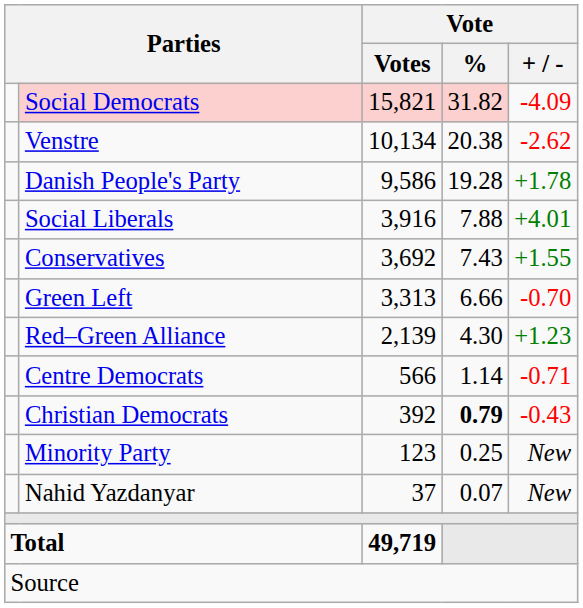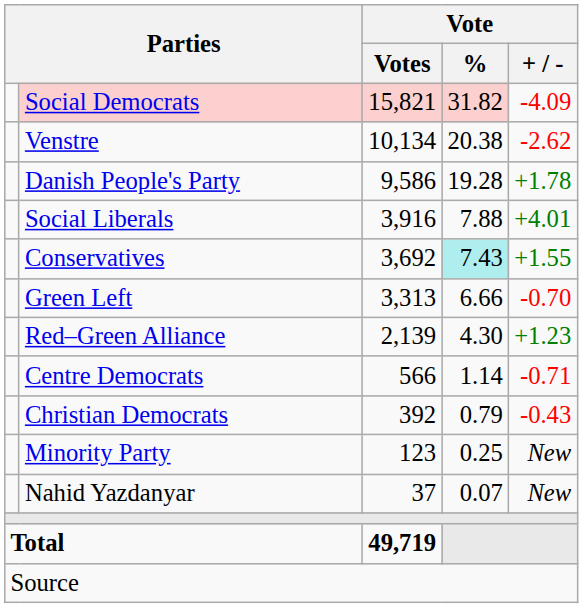(481, 258) no background -> (481, 258) paleturquoise background
(481, 414) bold -> (481, 414) normal
